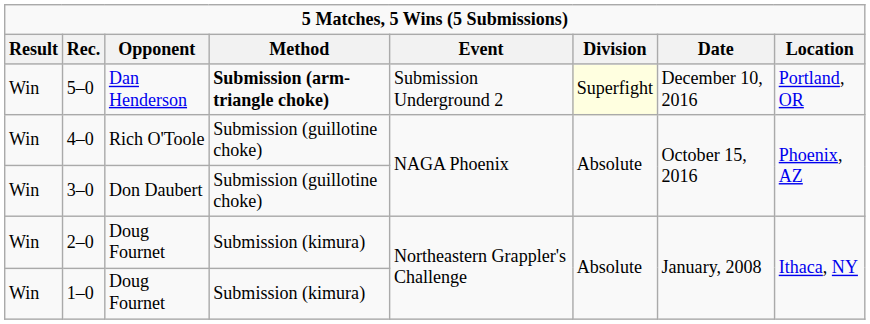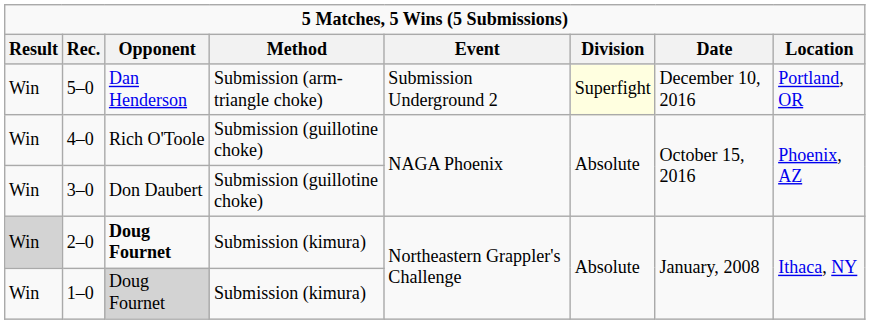(282, 89) bold -> (278, 89) normal
(24, 241) no background -> (24, 241) lightgrey background
(137, 241) normal -> (140, 241) bold
(137, 292) no background -> (137, 292) lightgrey background
